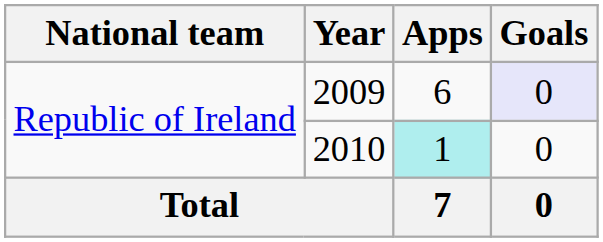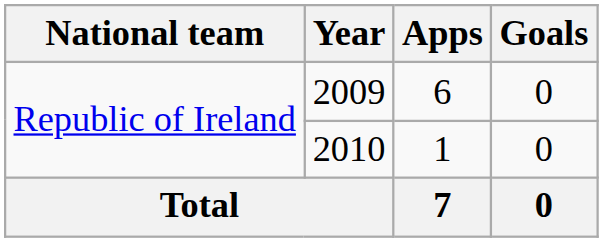(544, 90) lavender background -> (544, 90) no background
(442, 148) paleturquoise background -> (442, 148) no background
